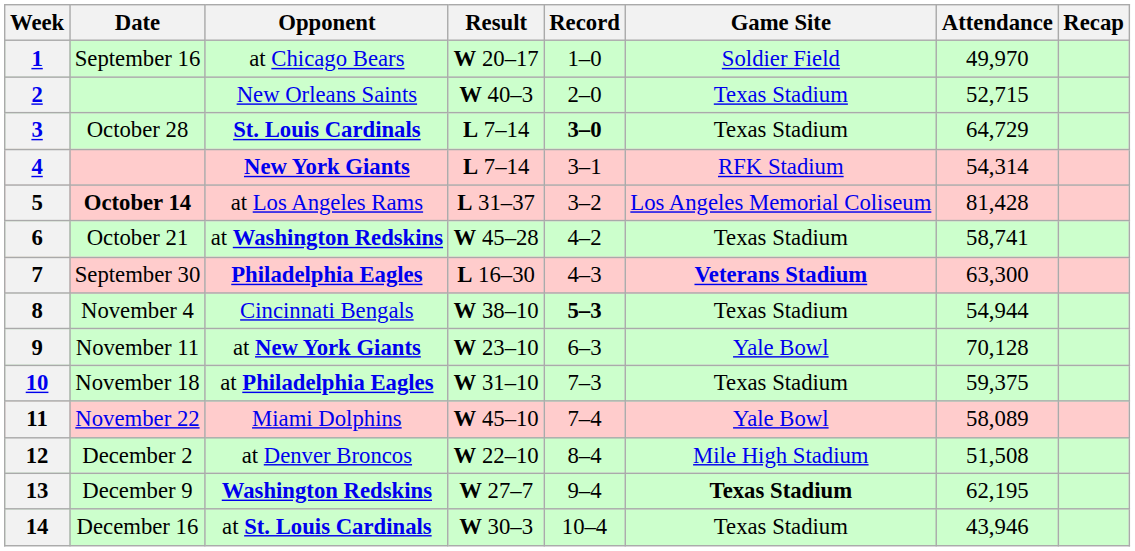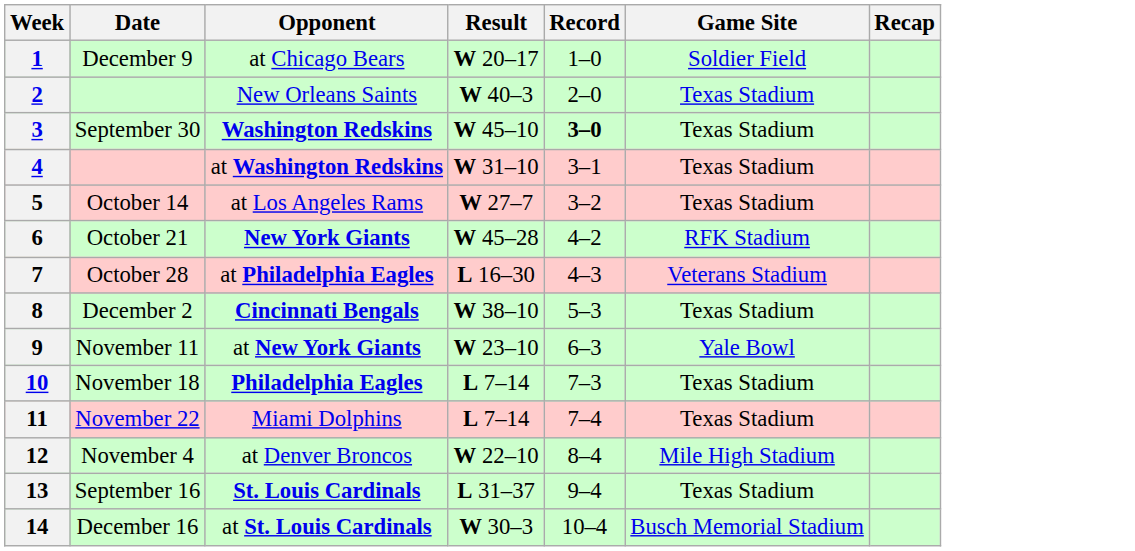- column: (997, 22)
(137, 58) September 16 -> (137, 58) December 9
(137, 130) October 28 -> (137, 130) September 30
(327, 130) St. Louis Cardinals -> (327, 130) Washington Redskins
(496, 130) L 7–14 -> (496, 130) W 45–10
(327, 166) New York Giants -> (327, 166) at Washington Redskins
(496, 166) L 7–14 -> (496, 166) W 31–10
(781, 166) RFK Stadium -> (747, 166) Texas Stadium
(137, 202) bold -> (137, 202) normal
(496, 202) L 31–37 -> (496, 202) W 27–7
(781, 202) Los Angeles Memorial Coliseum -> (747, 202) Texas Stadium
(327, 238) at Washington Redskins -> (327, 238) New York Giants
(781, 238) Texas Stadium -> (747, 238) RFK Stadium
(137, 274) September 30 -> (137, 274) October 28
(327, 274) Philadelphia Eagles -> (327, 274) at Philadelphia Eagles
(781, 274) bold -> (747, 274) normal
(137, 310) November 4 -> (137, 310) December 2
(327, 310) normal -> (327, 310) bold
(585, 310) bold -> (585, 310) normal
(327, 382) at Philadelphia Eagles -> (327, 382) Philadelphia Eagles
(496, 382) W 31–10 -> (496, 382) L 7–14
(496, 418) W 45–10 -> (496, 418) L 7–14
(781, 418) Yale Bowl -> (747, 418) Texas Stadium
(137, 454) December 2 -> (137, 454) November 4
(137, 490) December 9 -> (137, 490) September 16
(327, 490) Washington Redskins -> (327, 490) St. Louis Cardinals
(496, 490) W 27–7 -> (496, 490) L 31–37
(781, 490) bold -> (747, 490) normal
(781, 526) Texas Stadium -> (747, 526) Busch Memorial Stadium
